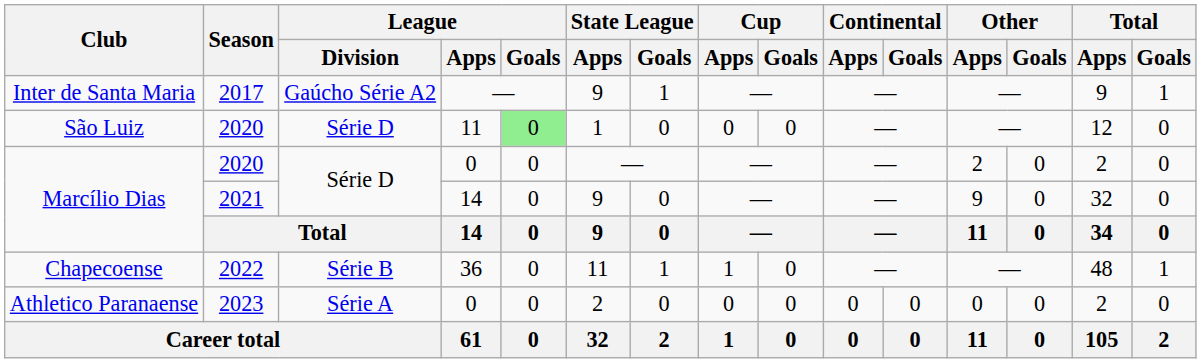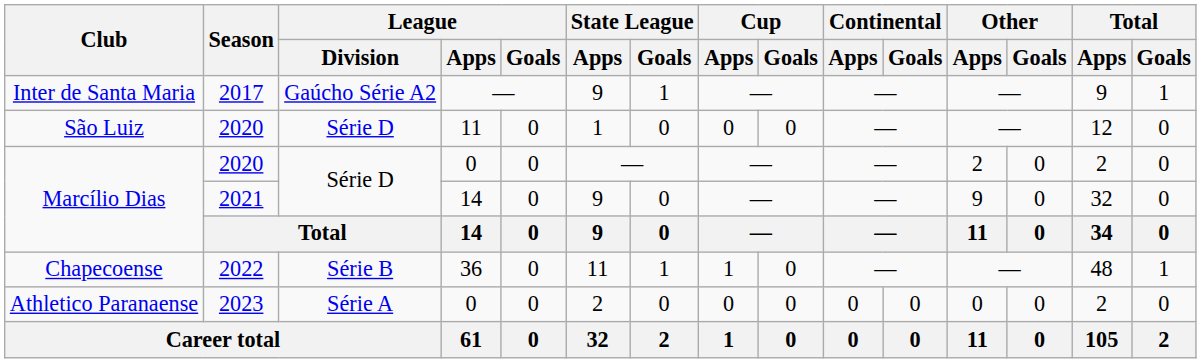(533, 127) lightgreen background -> (533, 127) no background
